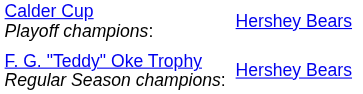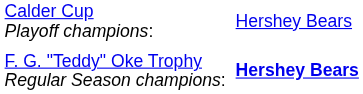(294, 70) normal -> (297, 70) bold
